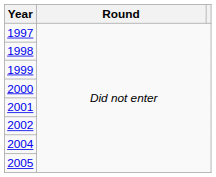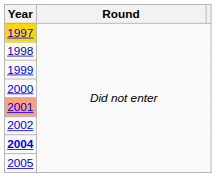(20, 33) no background -> (20, 33) gold background
(20, 51) no background -> (20, 51) lightyellow background
(20, 107) no background -> (20, 107) lightsalmon background
(20, 145) normal -> (20, 145) bold
